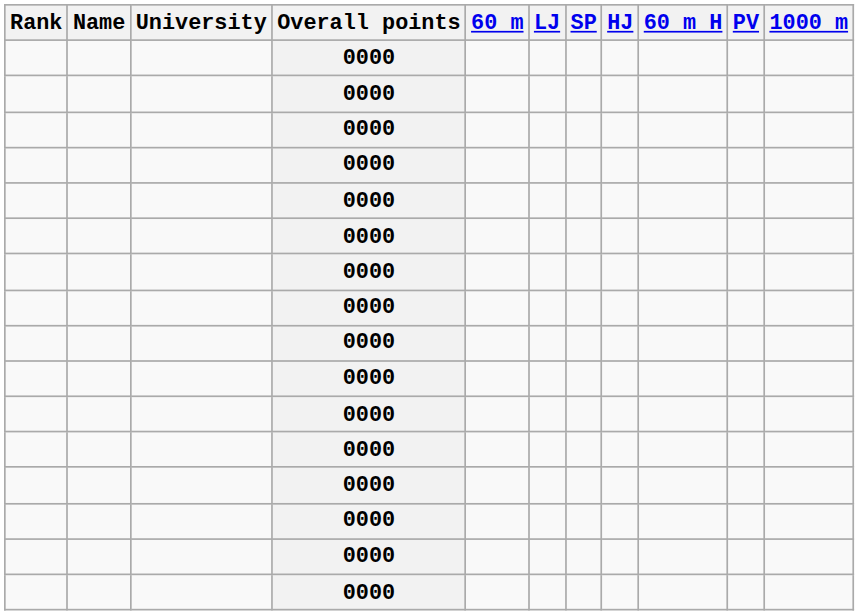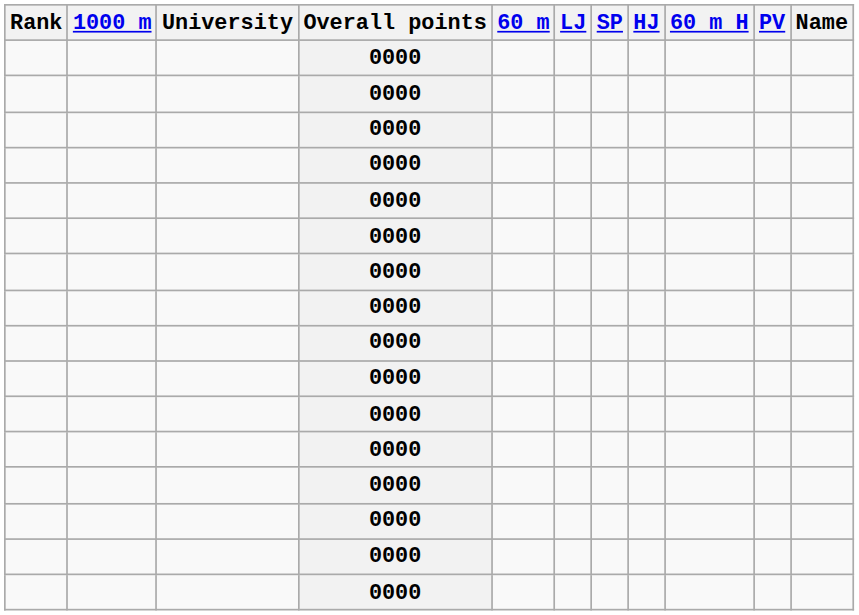columns swapped: (99, 23) <-> (809, 23)
